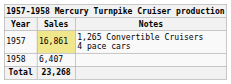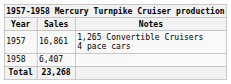(53, 42) khaki background -> (53, 42) no background
